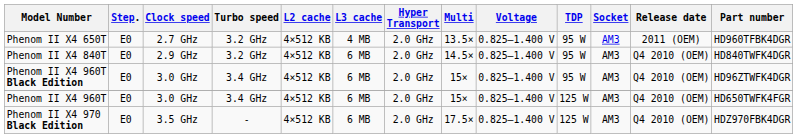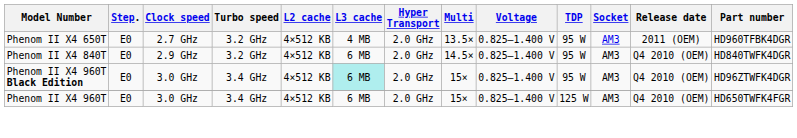(359, 77) no background -> (359, 77) paleturquoise background
- row: (54, 120)
